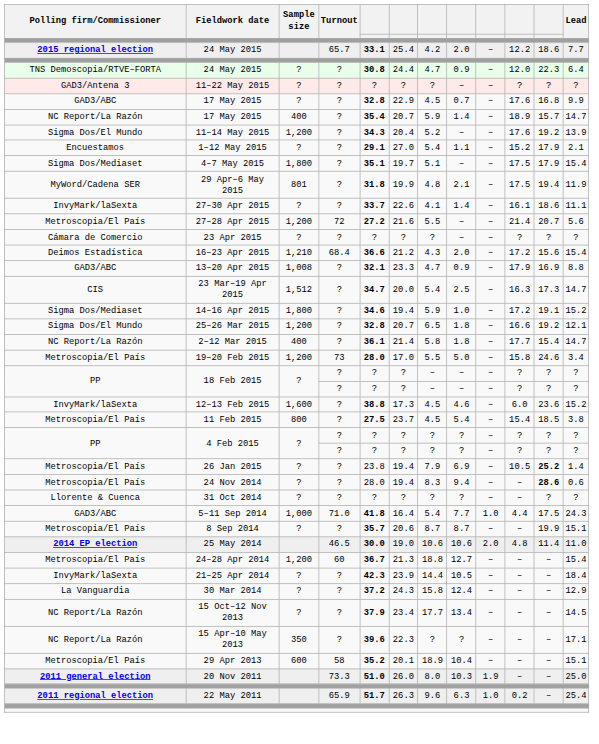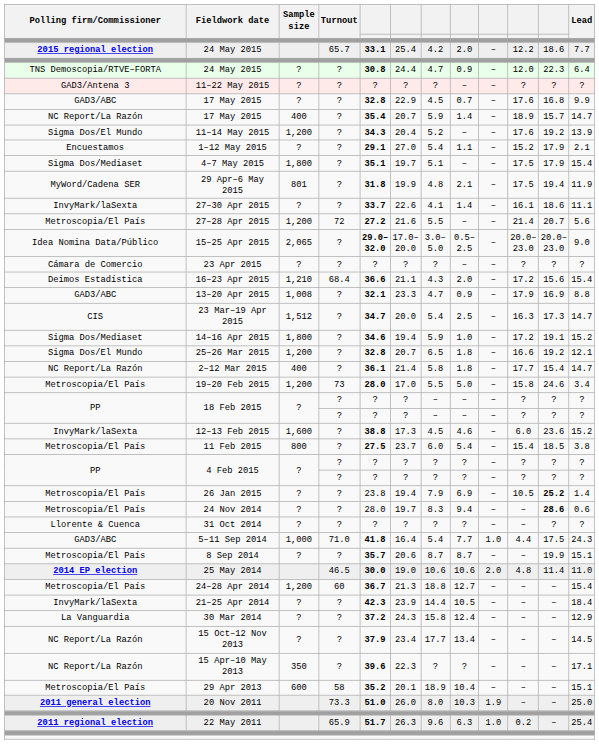+ row: (95, 243)
(403, 253) 21.2 -> (406, 280) 21.1
(432, 420) 4.5 -> (435, 447) 6.0
(403, 483) 19.4 -> (406, 510) 19.7
